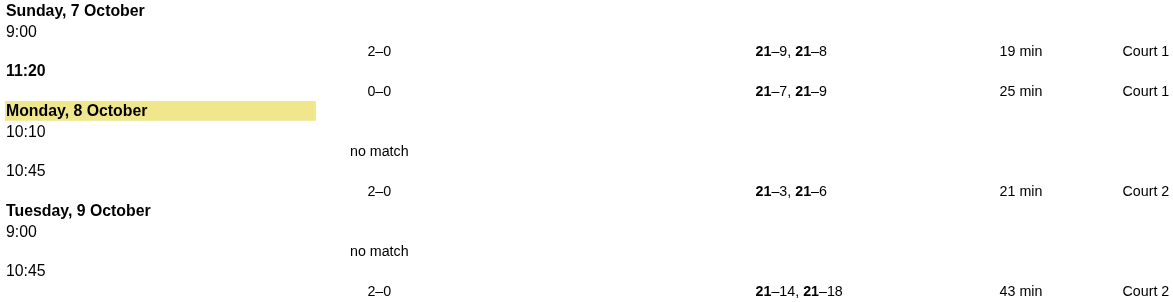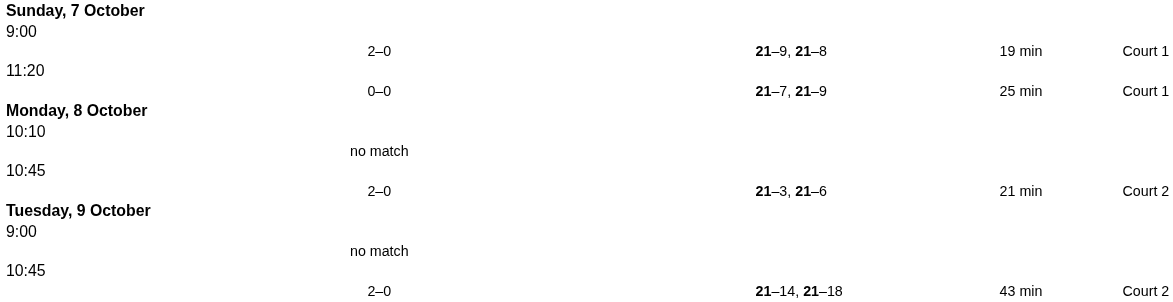(26, 71) bold -> (25, 71) normal
(77, 110) khaki background -> (77, 110) no background
